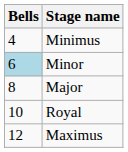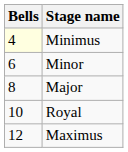(12, 40) no background -> (12, 40) lightyellow background
(12, 64) lightblue background -> (12, 64) no background
